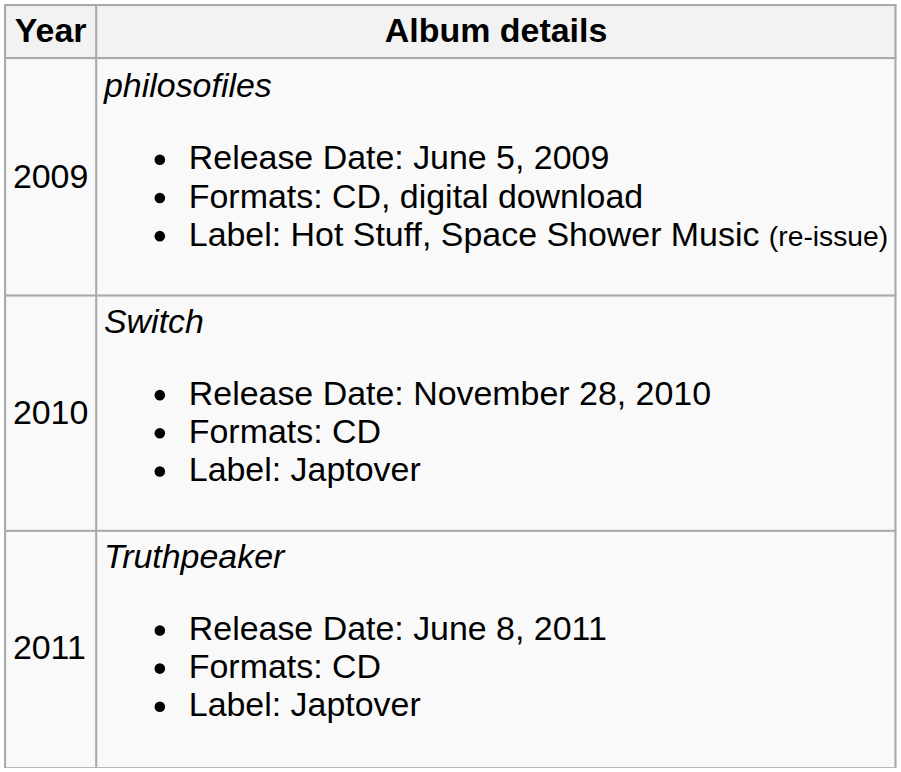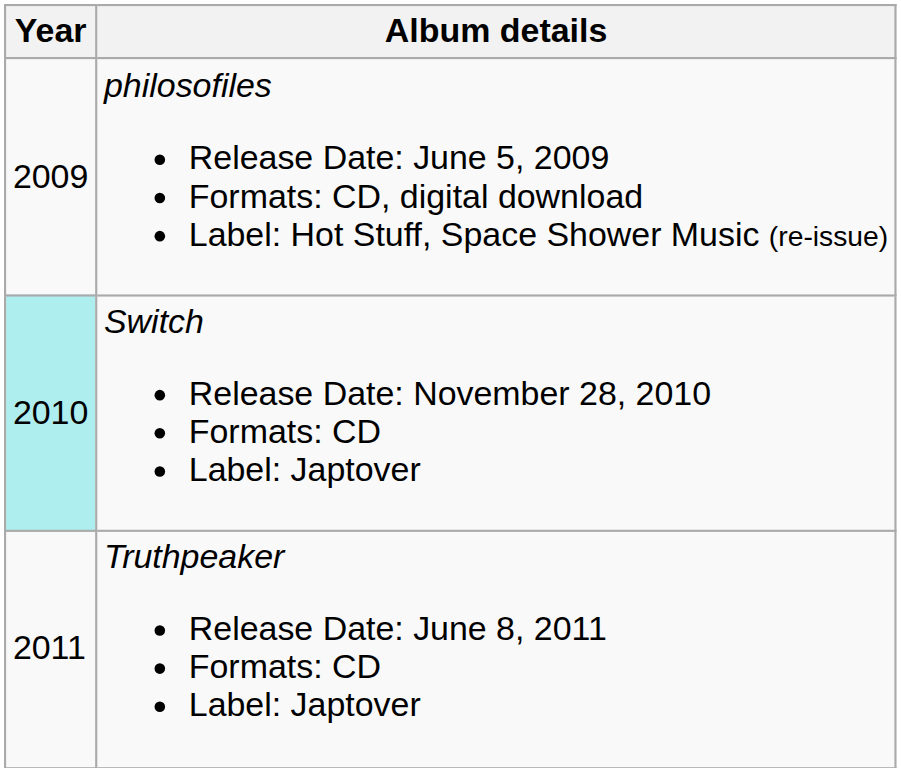(51, 412) no background -> (51, 412) paleturquoise background
